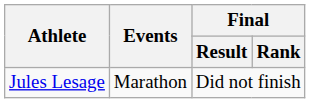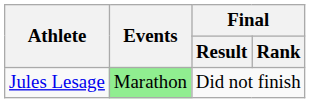(150, 82) no background -> (150, 82) lightgreen background
